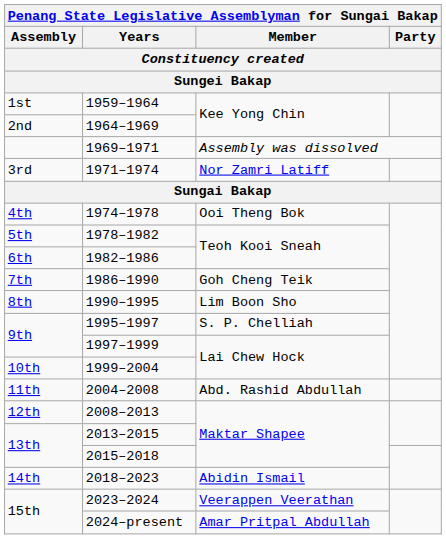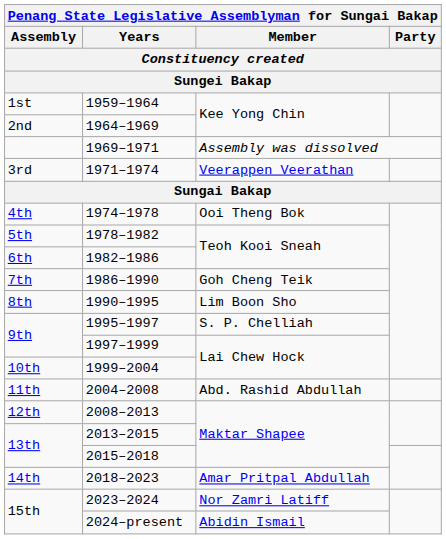(264, 170) Nor Zamri Latiff -> (276, 170) Veerappen Veerathan
(252, 478) Abidin Ismail -> (285, 478) Amar Pritpal Abdullah
(276, 500) Veerappen Veerathan -> (264, 500) Nor Zamri Latiff
(285, 522) Amar Pritpal Abdullah -> (252, 522) Abidin Ismail
